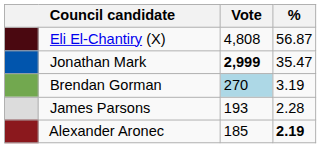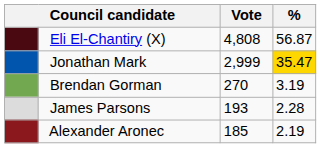(242, 62) bold -> (242, 62) normal
(294, 62) no background -> (294, 62) gold background
(236, 85) lightblue background -> (236, 85) no background
(290, 131) bold -> (290, 131) normal
